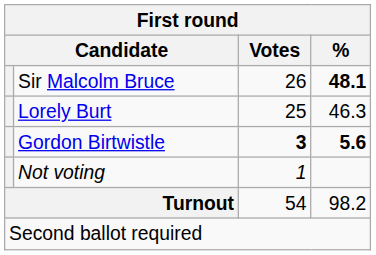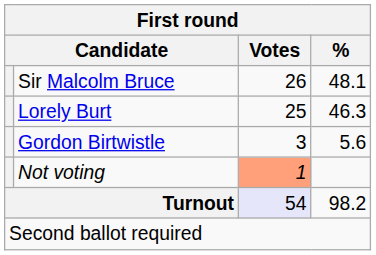(347, 81) bold -> (347, 81) normal
(301, 142) bold -> (301, 142) normal
(353, 142) bold -> (353, 142) normal
(301, 173) no background -> (301, 173) lightsalmon background
(296, 203) no background -> (296, 203) lavender background
